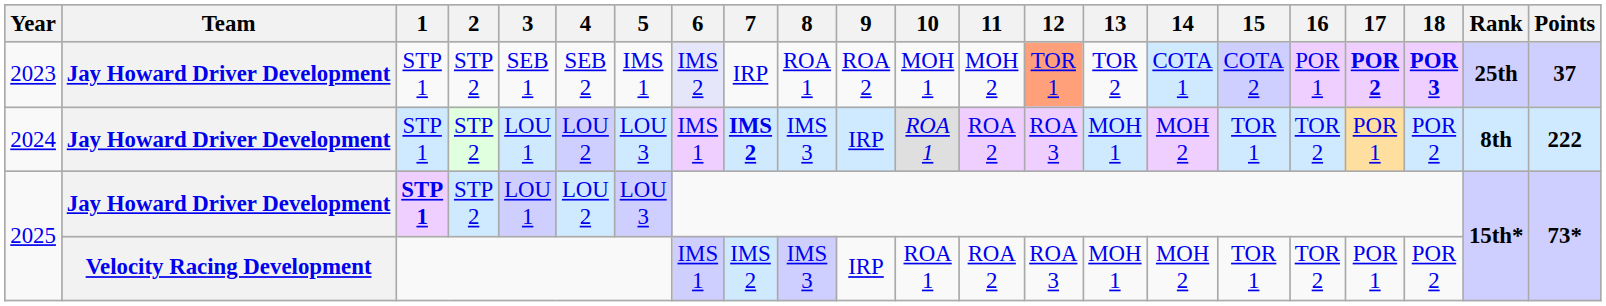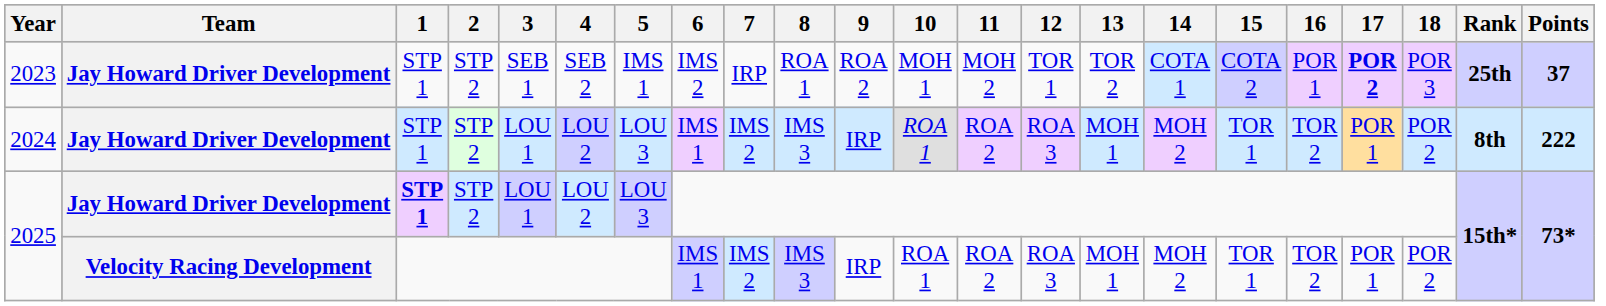(698, 74) lavender background -> (698, 74) no background
(1053, 74) lightsalmon background -> (1051, 74) no background
(1434, 74) bold -> (1430, 74) normal
(750, 138) bold -> (749, 138) normal
